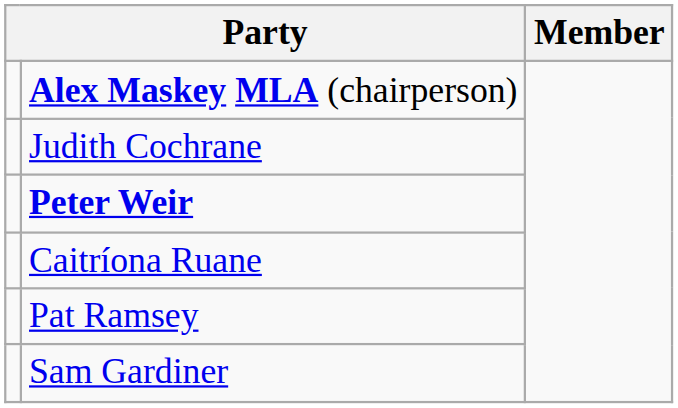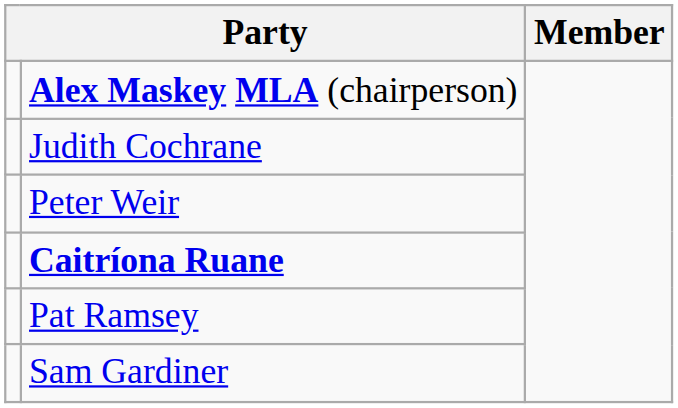(111, 202) bold -> (104, 202) normal
(145, 259) normal -> (156, 259) bold
